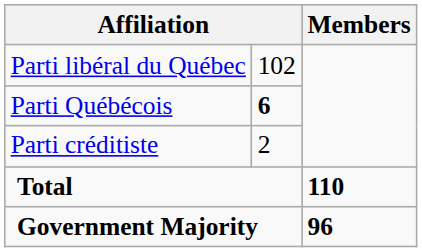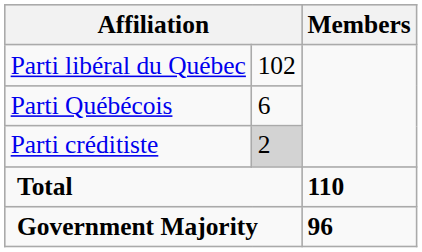(264, 105) bold -> (264, 105) normal
(264, 145) no background -> (264, 145) lightgrey background
